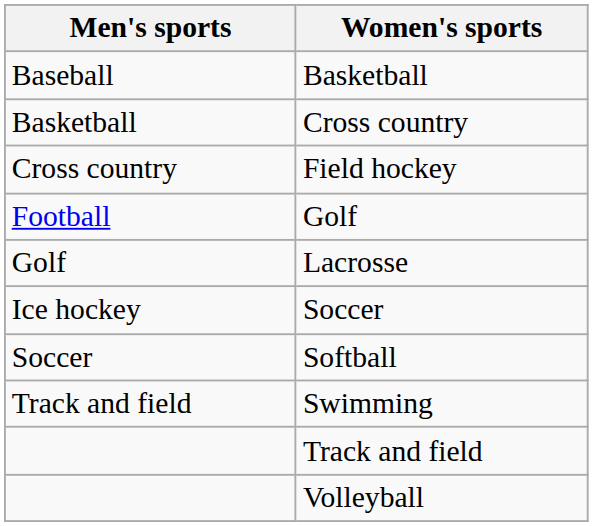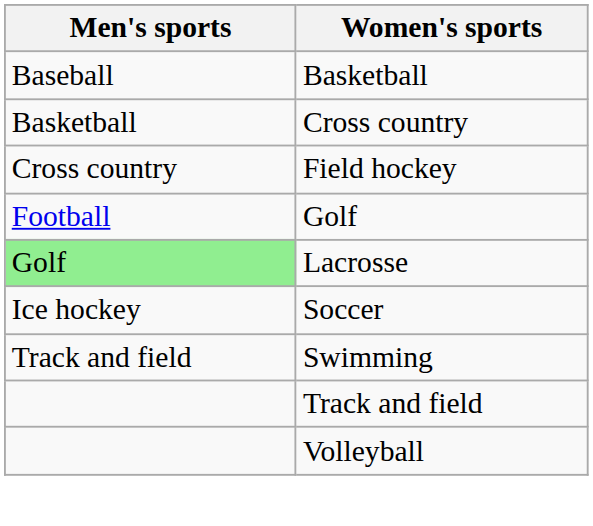(39, 262) no background -> (39, 262) lightgreen background
- row: (350, 356)
